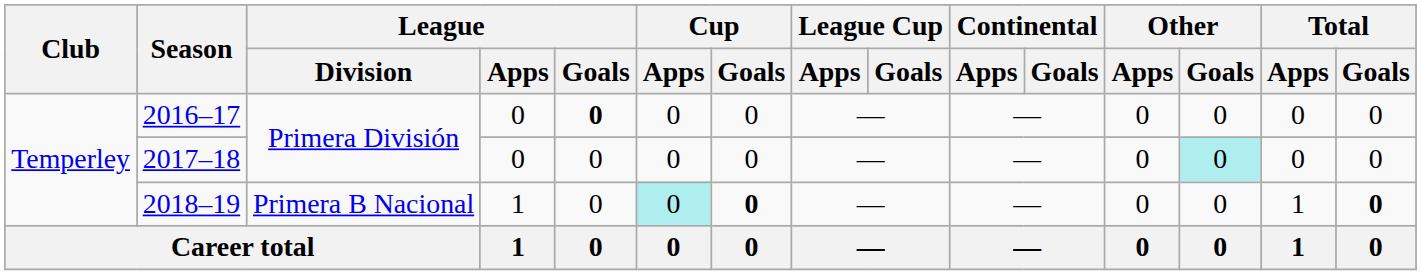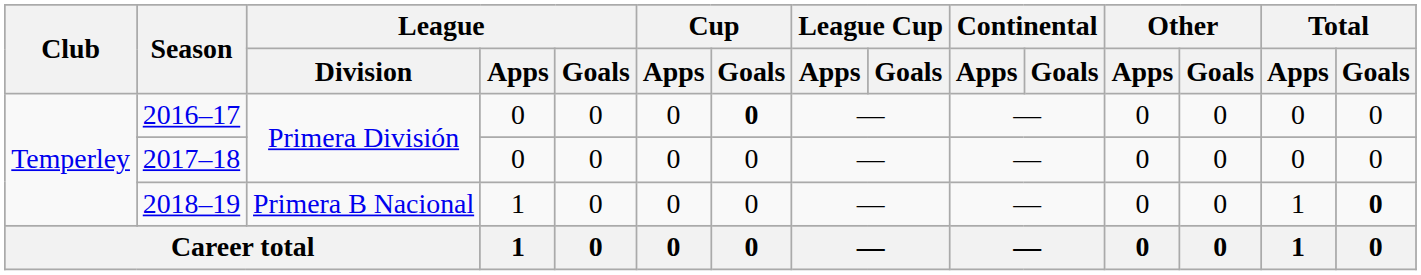(596, 114) bold -> (596, 114) normal
(751, 114) normal -> (751, 114) bold
(1220, 159) paleturquoise background -> (1220, 159) no background
(674, 203) paleturquoise background -> (674, 203) no background
(751, 203) bold -> (751, 203) normal
